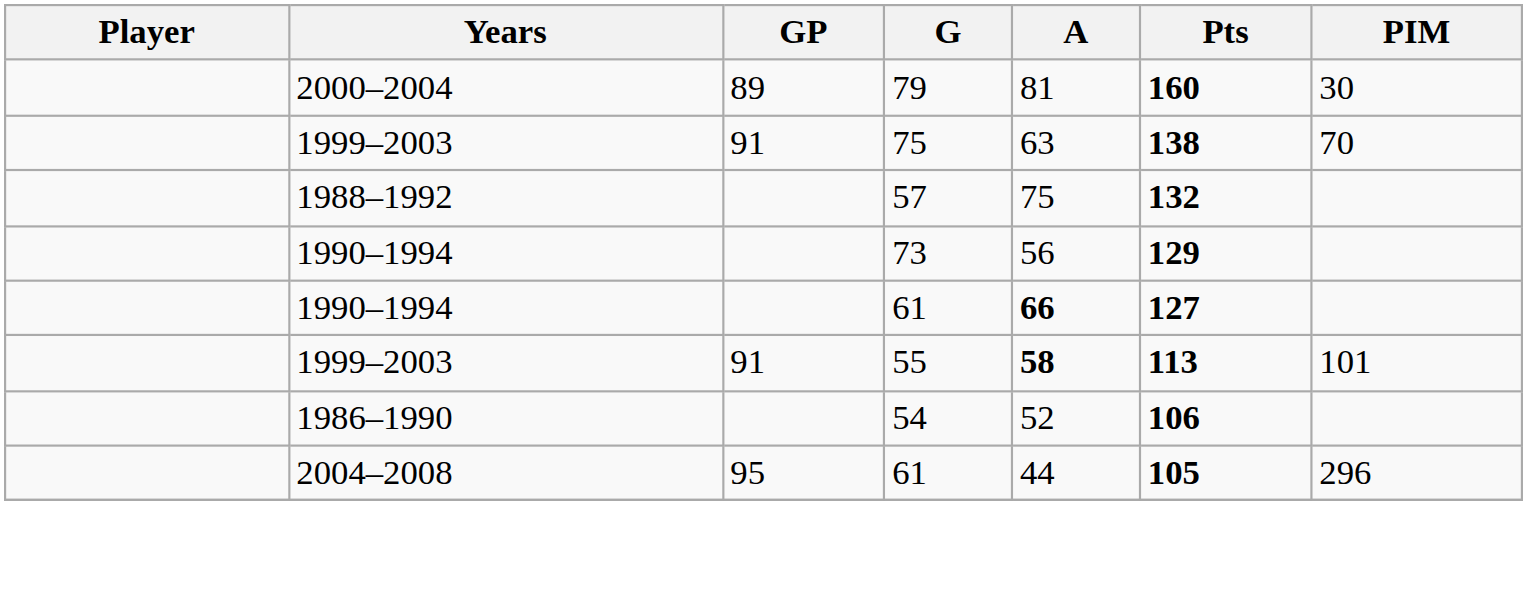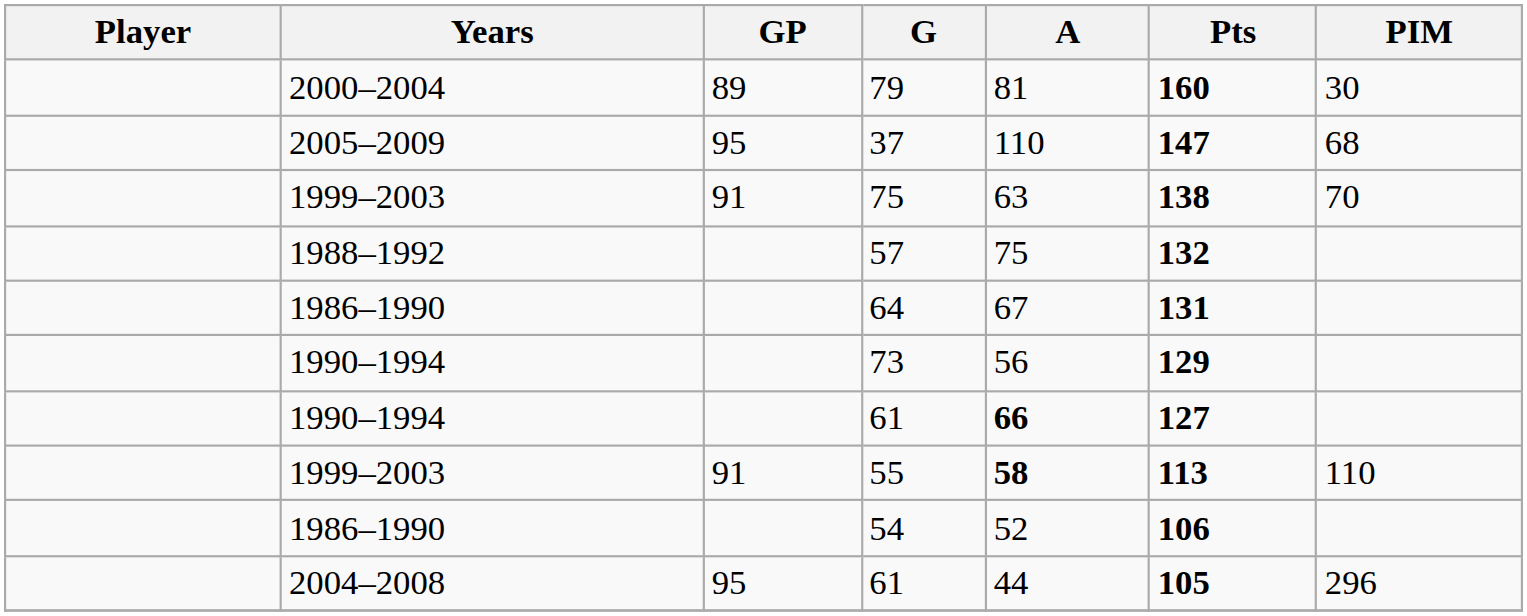+ row: (367, 142)
+ row: (367, 307)
(1345, 362) 101 -> (1350, 472) 110
